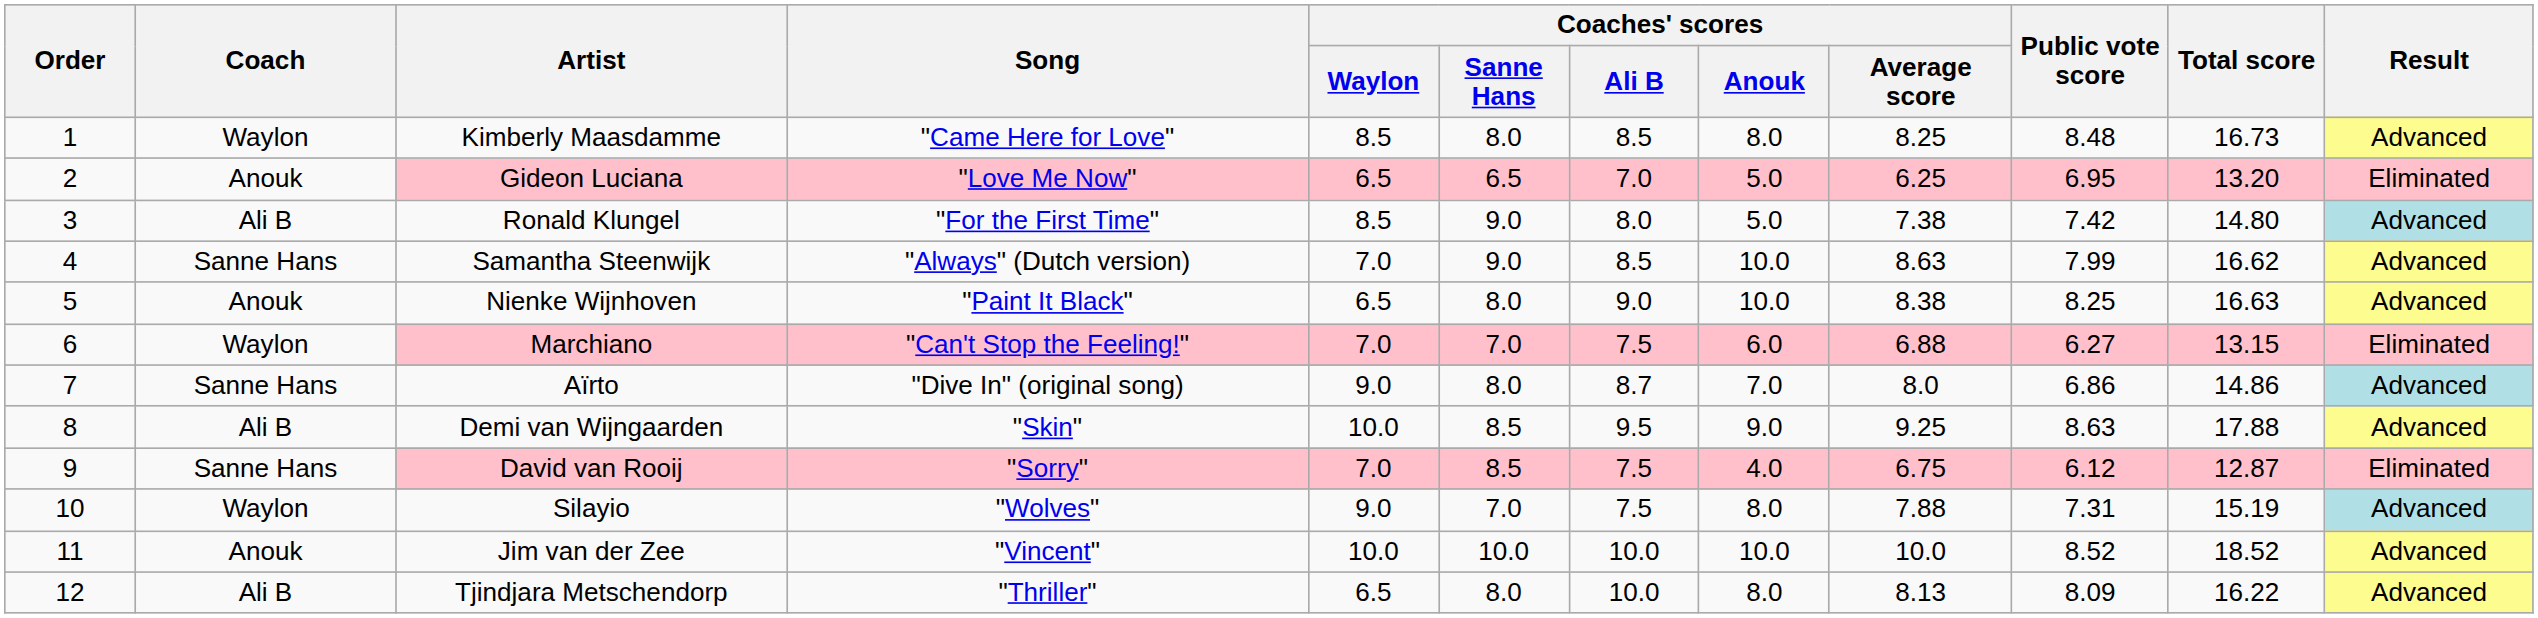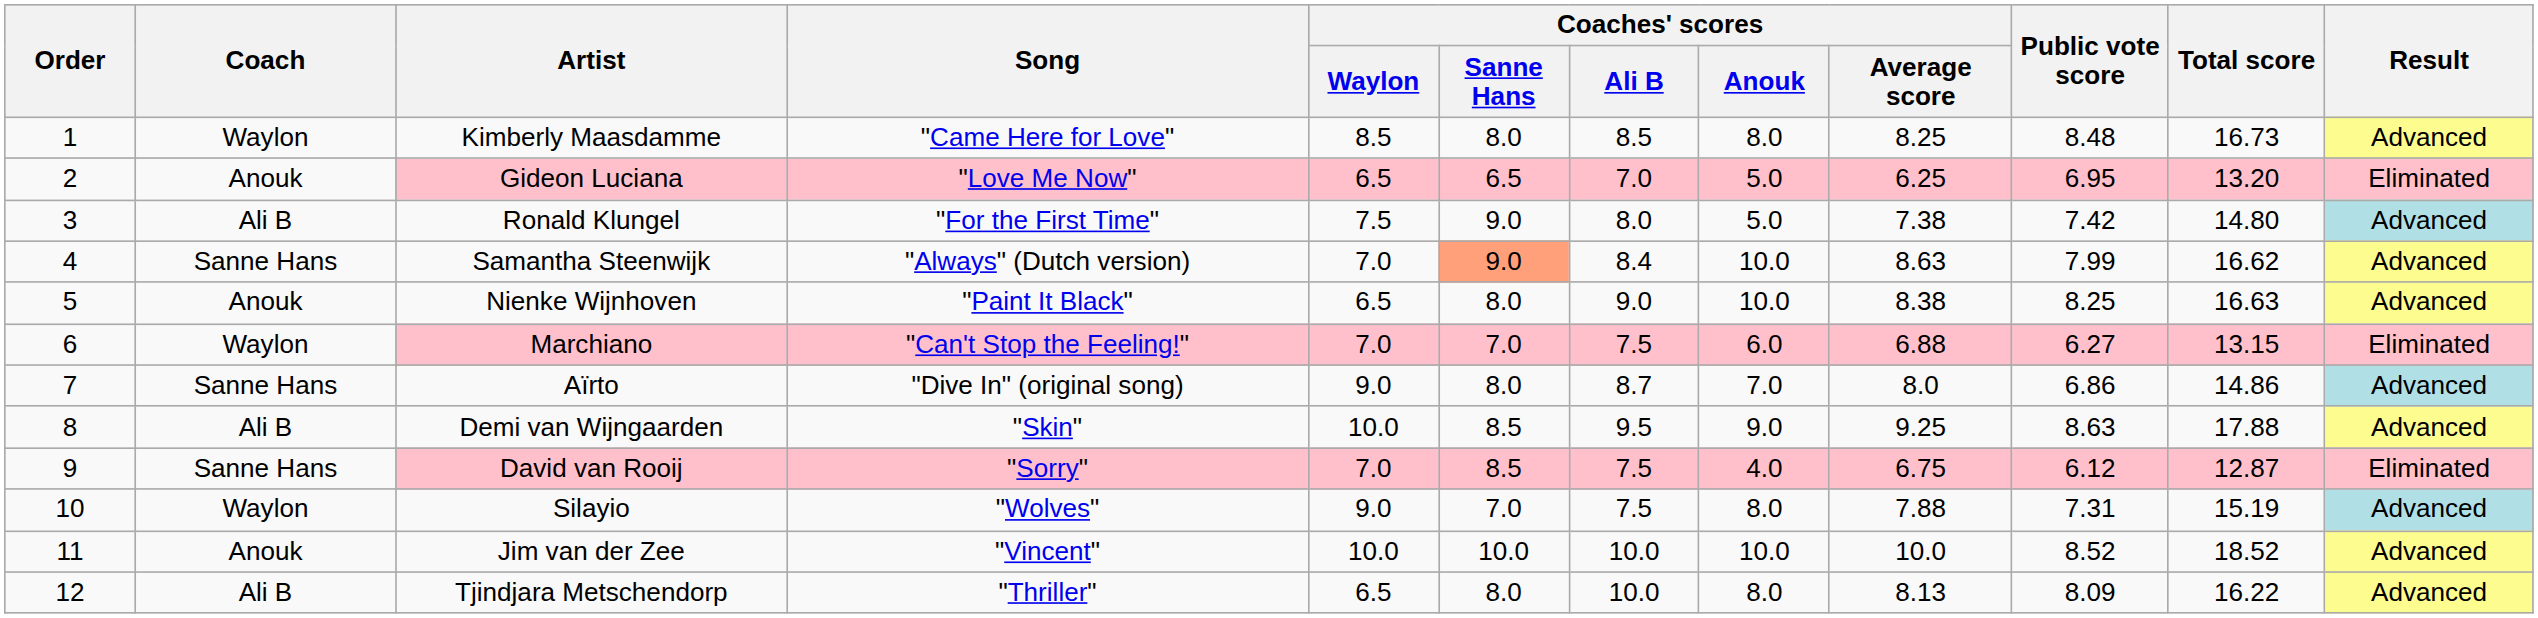(1373, 219) 8.5 -> (1373, 219) 7.5
(1504, 261) no background -> (1504, 261) lightsalmon background
(1634, 261) 8.5 -> (1634, 261) 8.4
